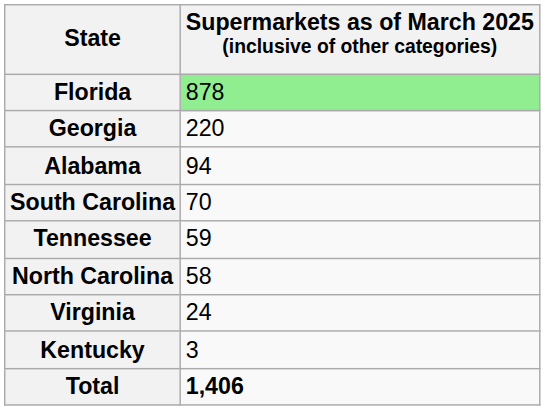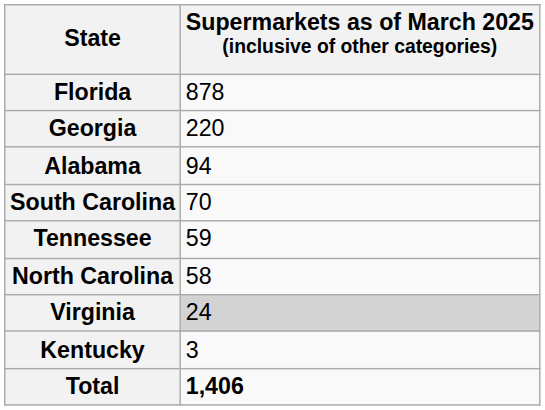(205, 92) lightgreen background -> (205, 92) no background
(199, 312) no background -> (199, 312) lightgrey background
